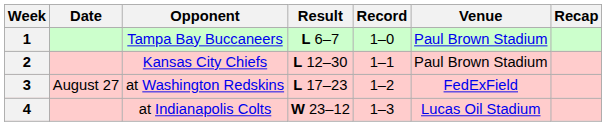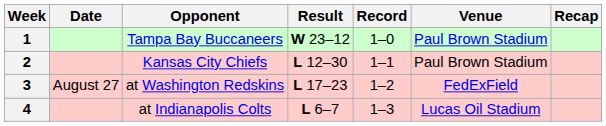(320, 39) L 6–7 -> (320, 39) W 23–12
(320, 109) W 23–12 -> (320, 109) L 6–7
